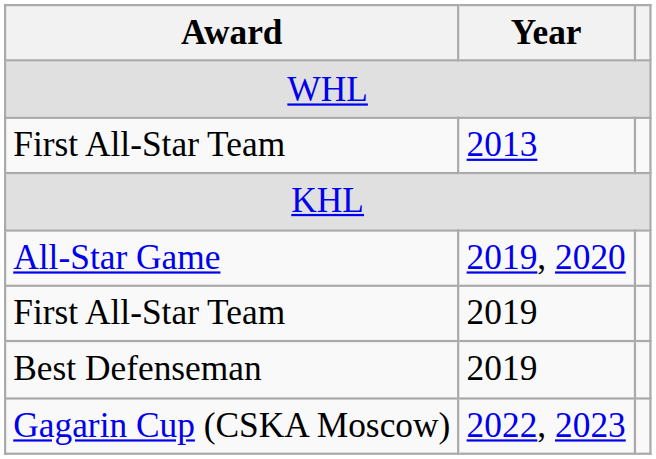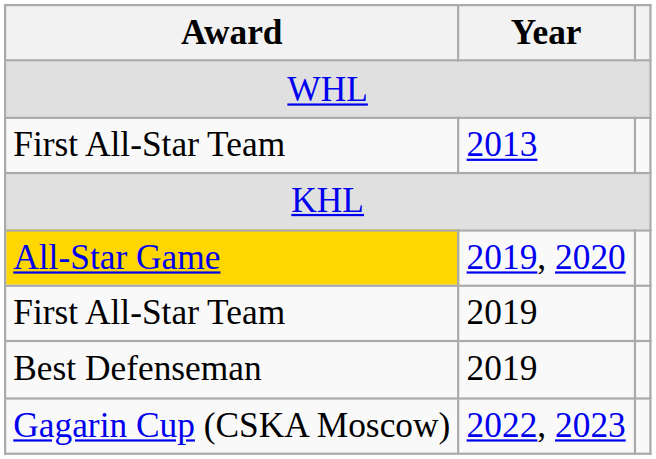(117, 256) no background -> (117, 256) gold background
